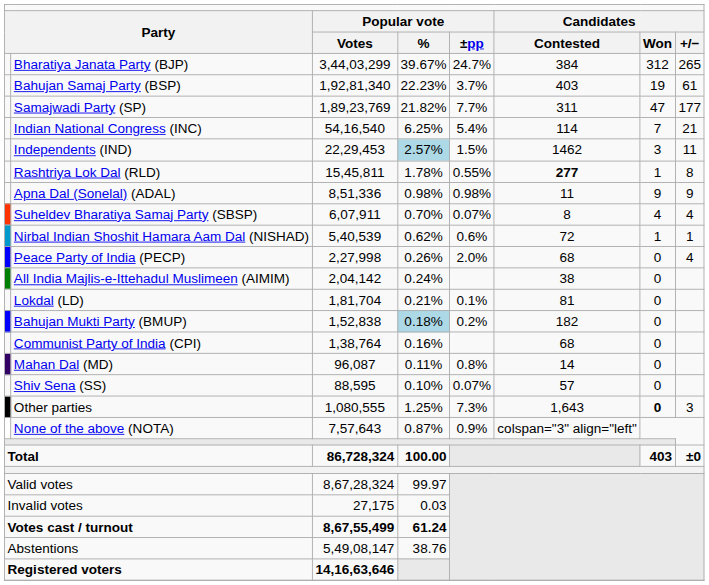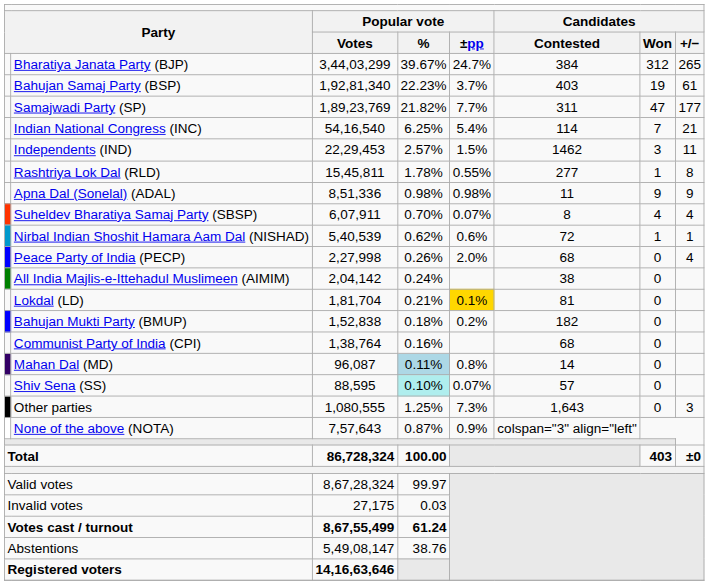(424, 150) lightblue background -> (424, 150) no background
(567, 172) bold -> (567, 172) normal
(472, 300) no background -> (472, 300) gold background
(424, 321) lightblue background -> (424, 321) no background
(424, 364) no background -> (424, 364) lightblue background
(424, 386) no background -> (424, 386) paleturquoise background
(658, 407) bold -> (658, 407) normal
